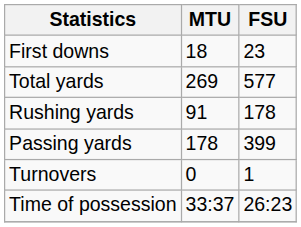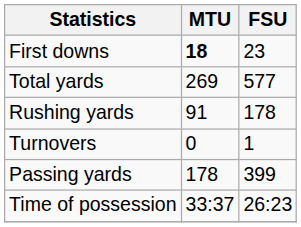(196, 50) normal -> (196, 50) bold
rows swapped: (70, 143) <-> (53, 174)
